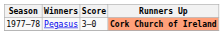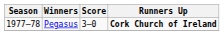(163, 24) lightsalmon background -> (163, 24) no background
